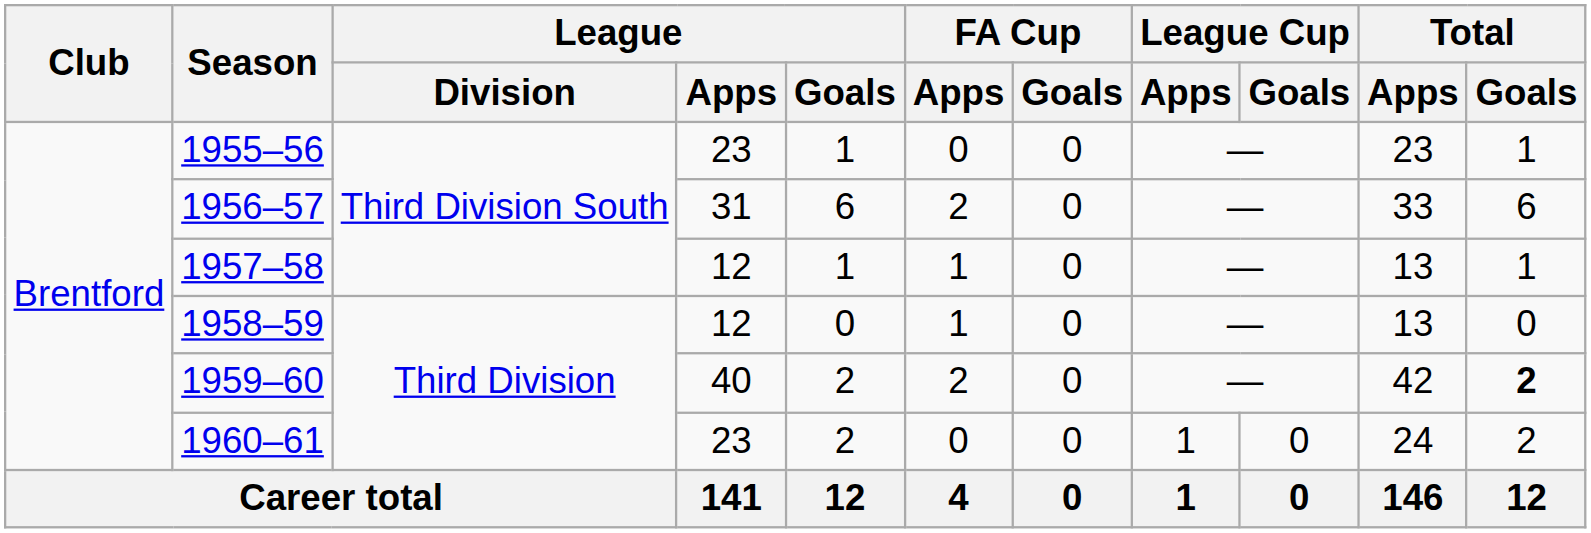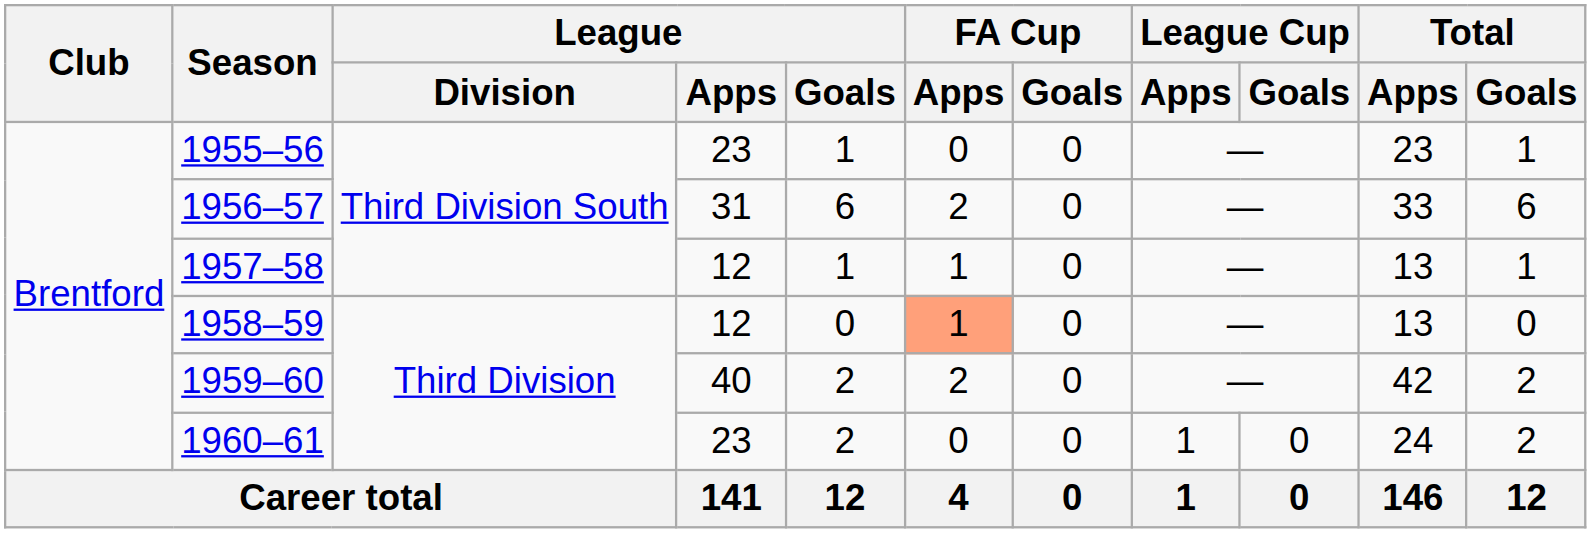(959, 324) no background -> (959, 324) lightsalmon background
(1527, 382) bold -> (1527, 382) normal
